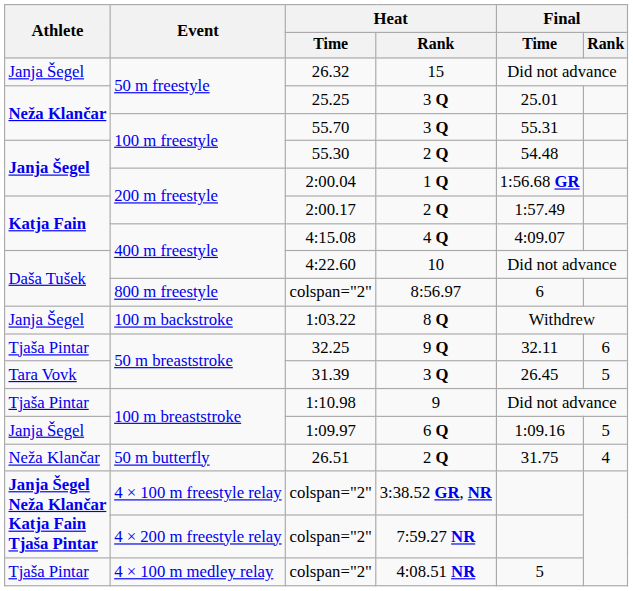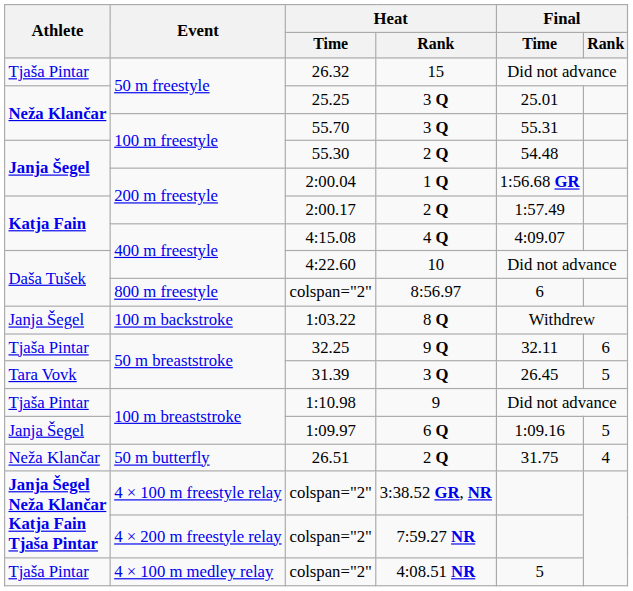(46, 72) Janja Šegel -> (49, 72) Tjaša Pintar
